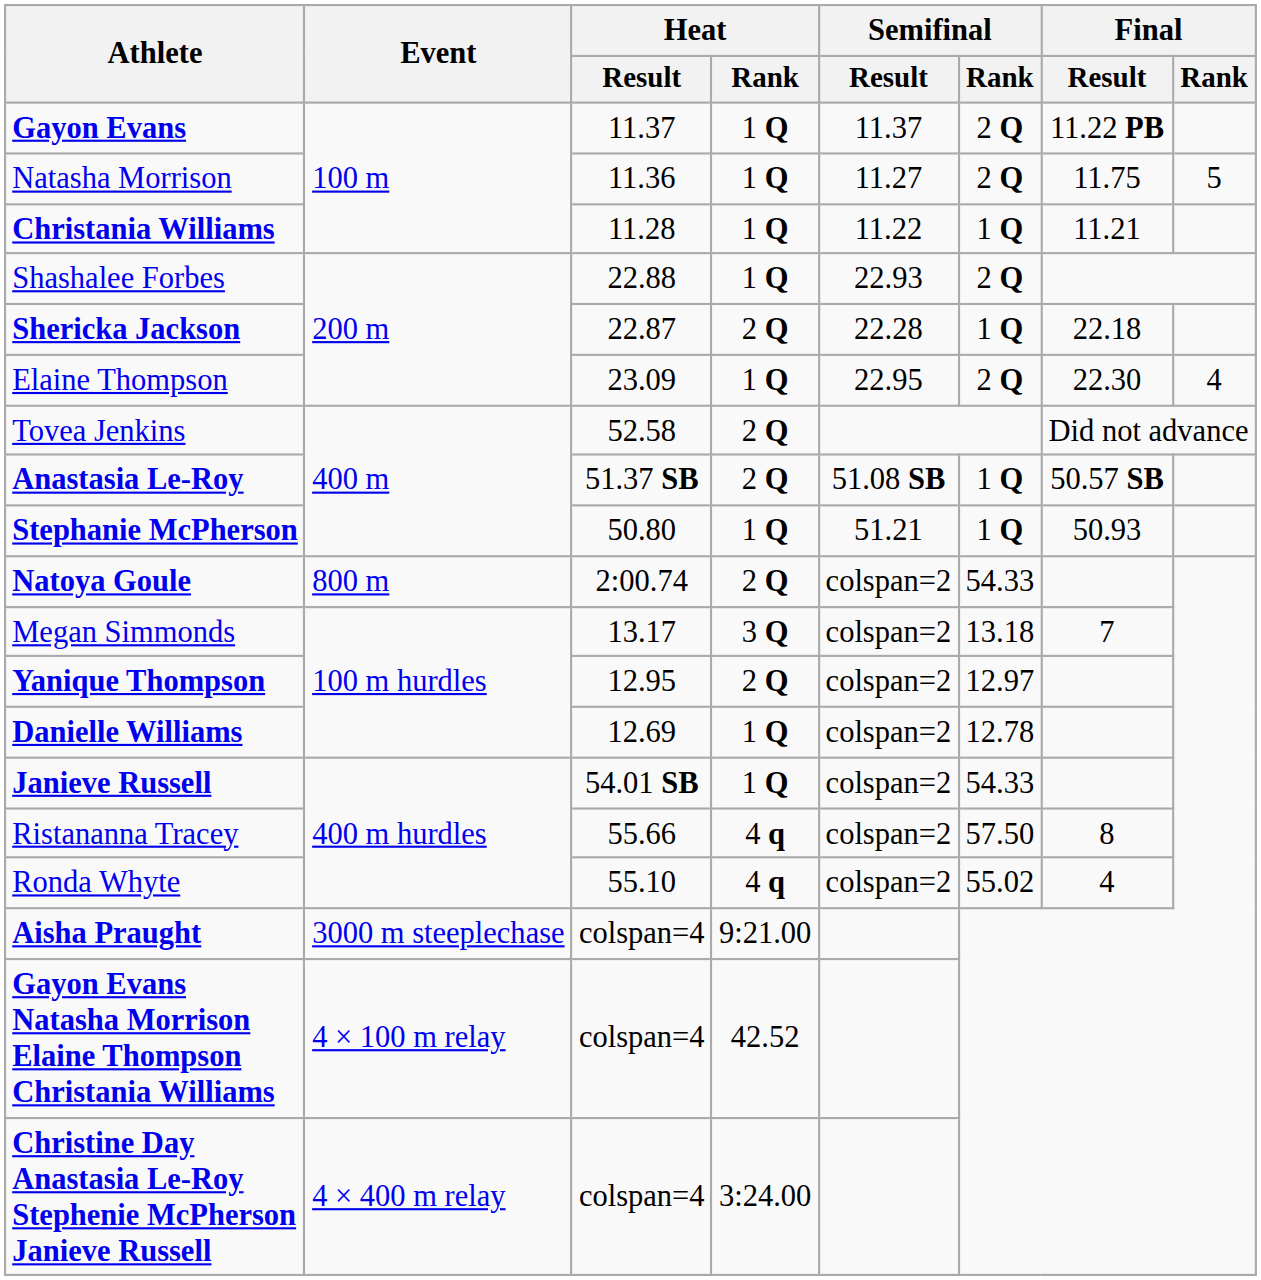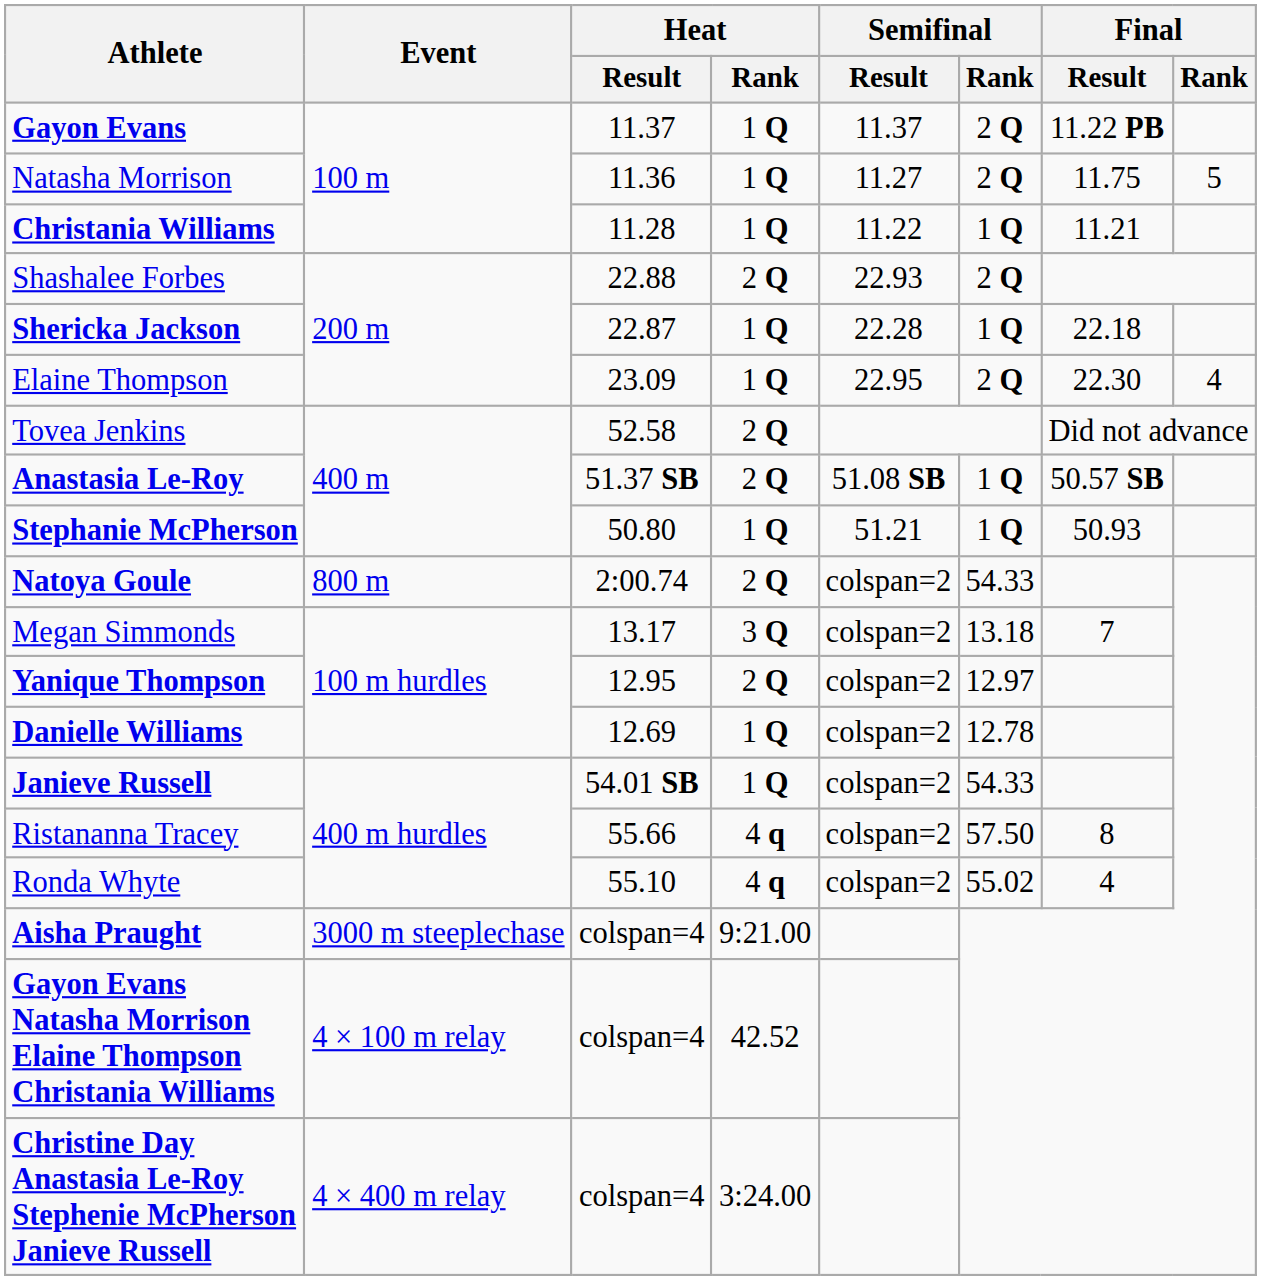(765, 279) 1 Q -> (765, 279) 2 Q
(765, 329) 2 Q -> (765, 329) 1 Q
